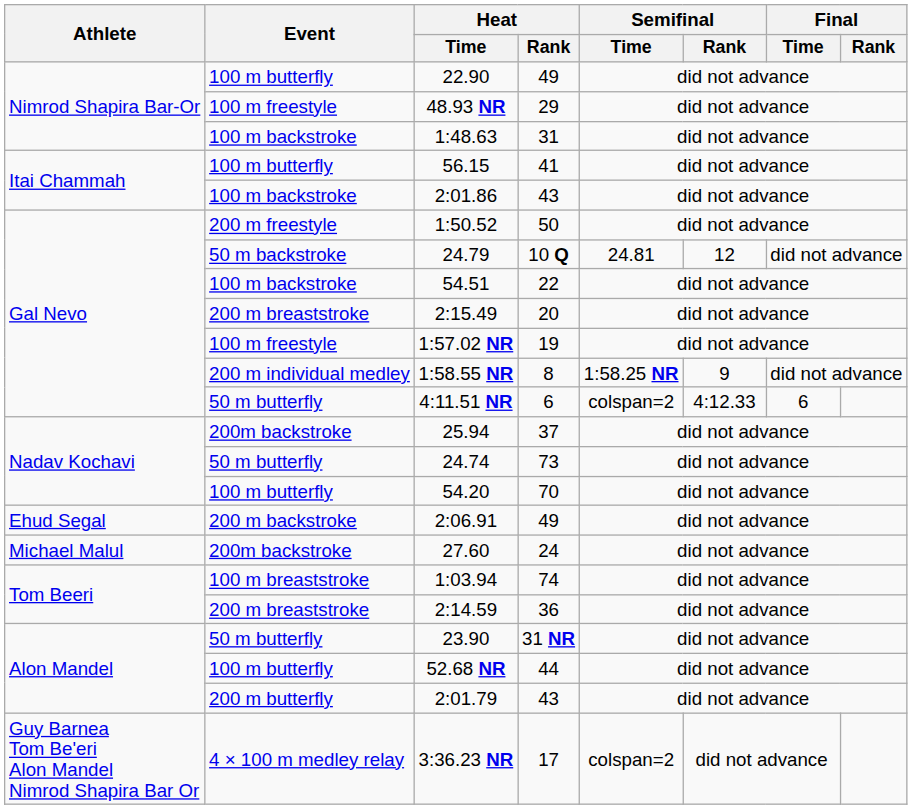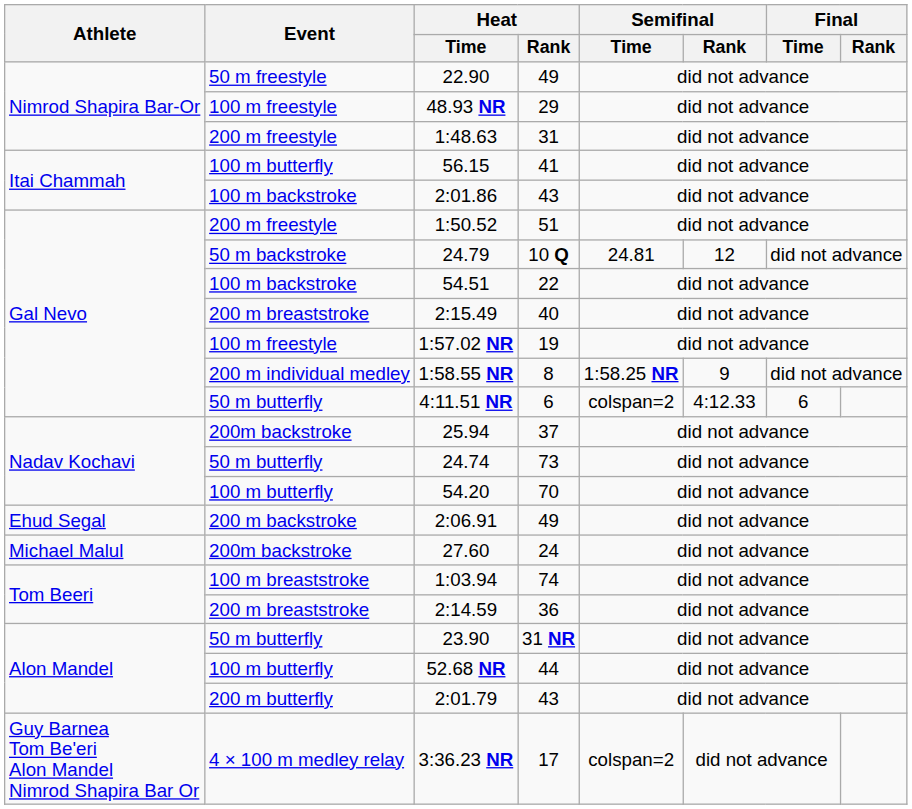(271, 77) 100 m butterfly -> (268, 77) 50 m freestyle
(283, 136) 100 m backstroke -> (273, 136) 200 m freestyle
(549, 225) 50 -> (549, 225) 51
(549, 314) 20 -> (549, 314) 40
